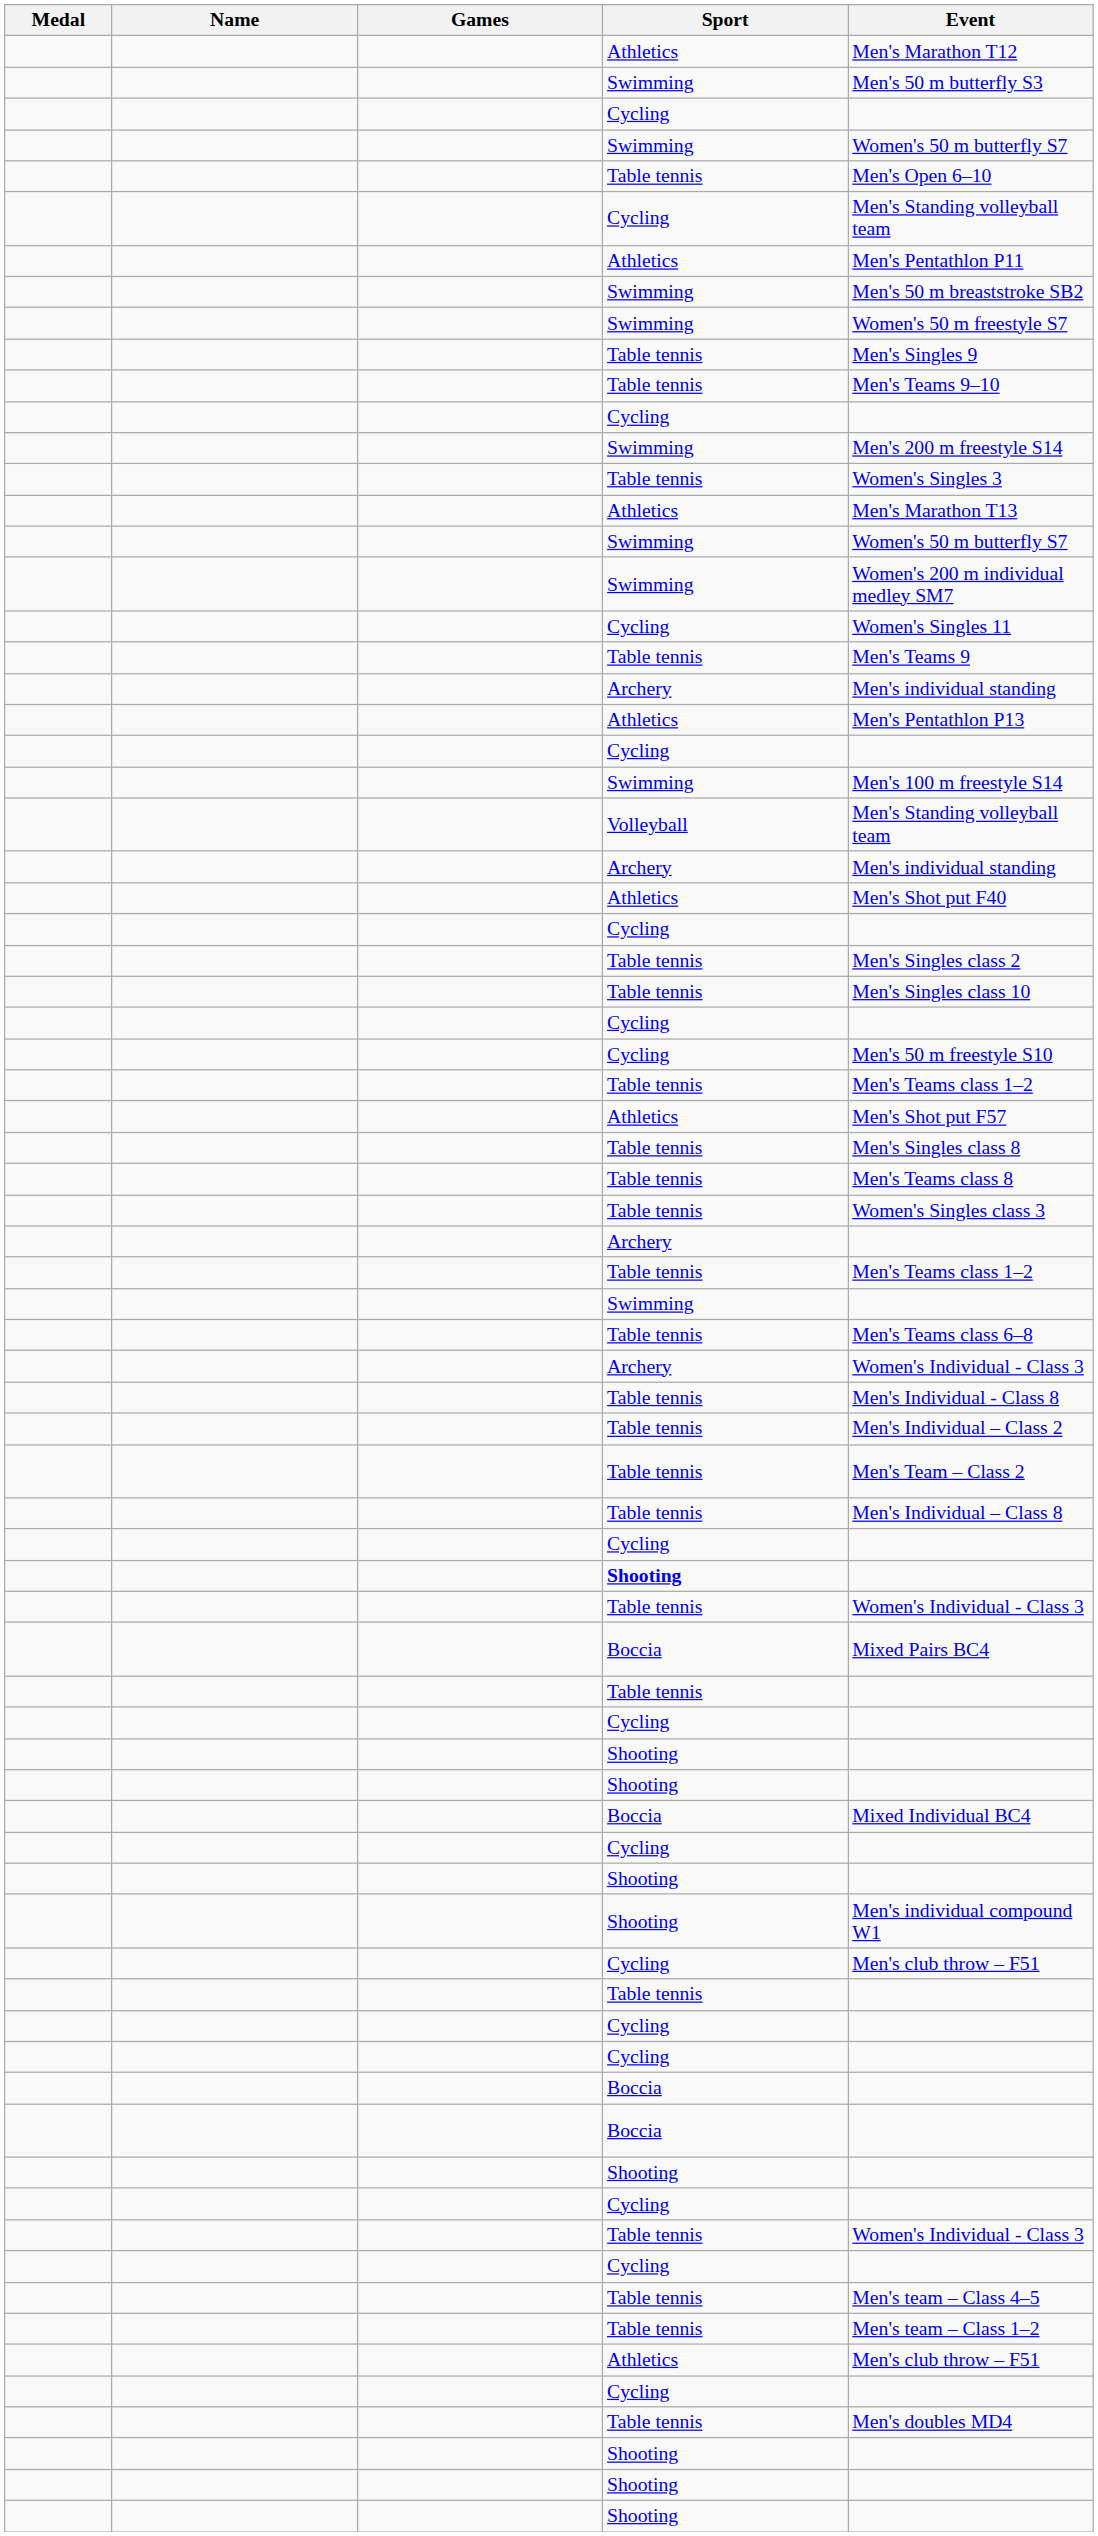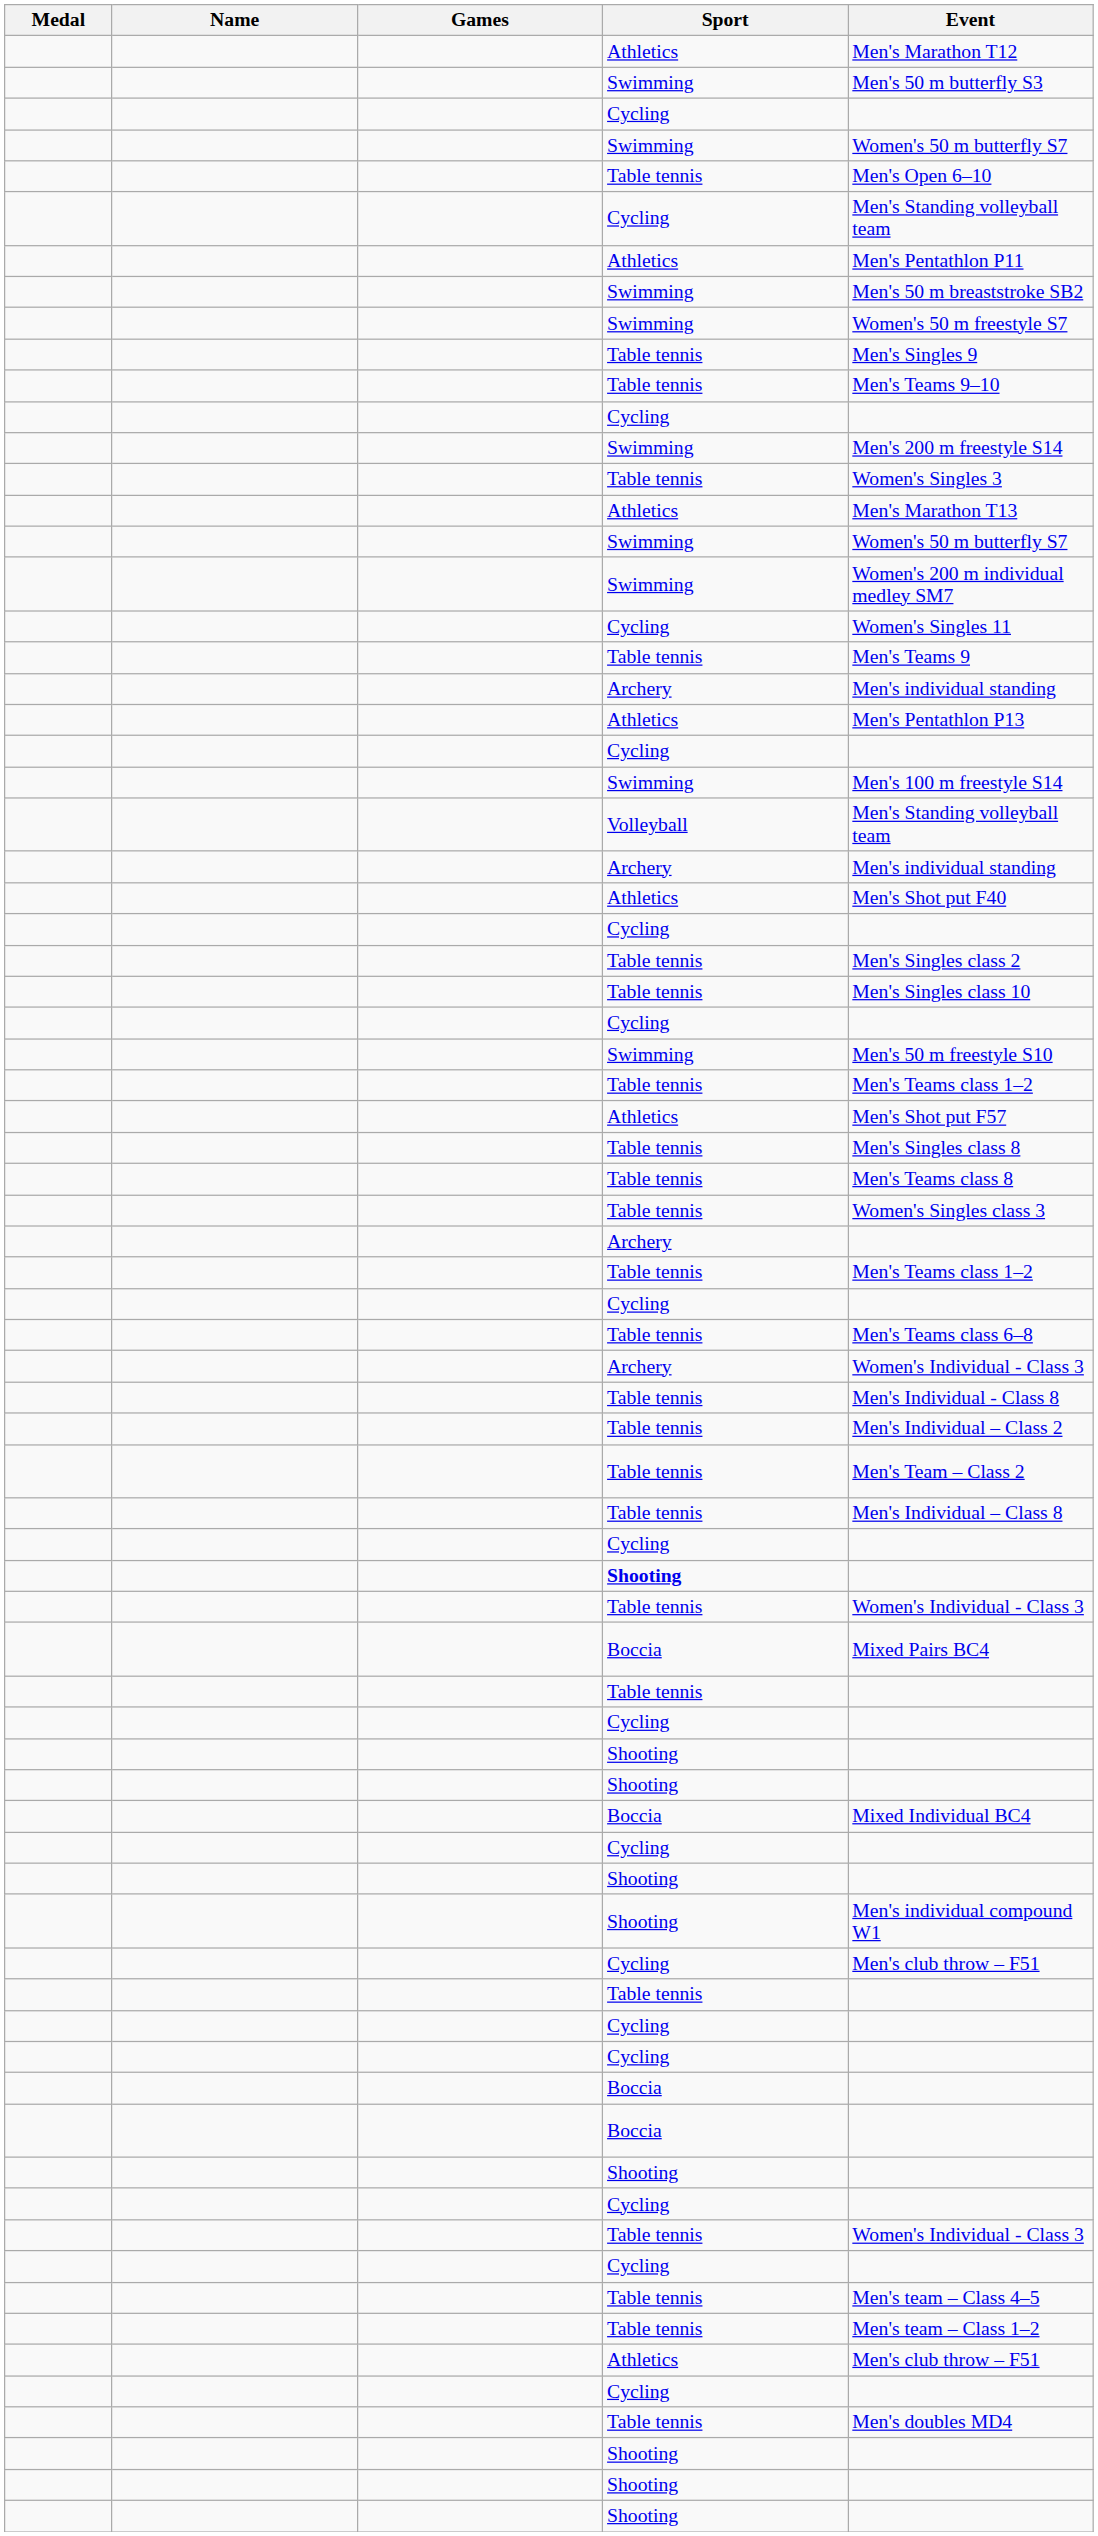(638, 1054) Cycling -> (650, 1054) Swimming
(650, 1303) Swimming -> (638, 1303) Cycling
